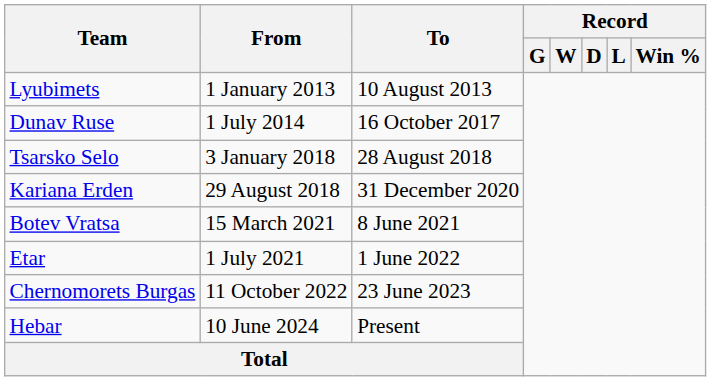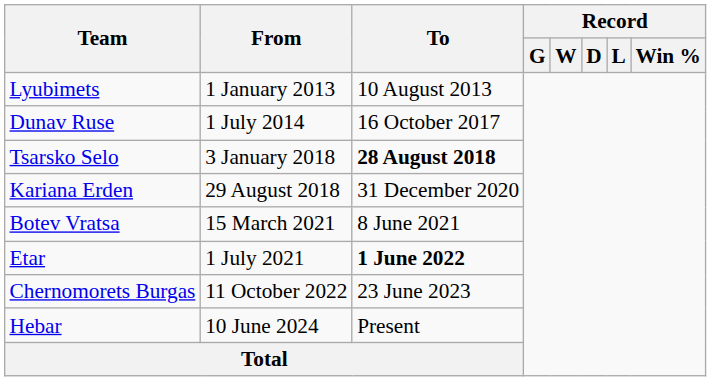(425, 156) normal -> (426, 156) bold
(409, 257) normal -> (411, 257) bold
